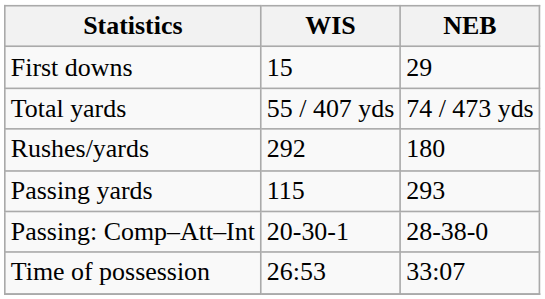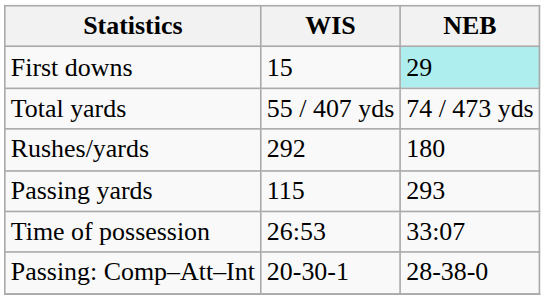(419, 67) no background -> (419, 67) paleturquoise background
rows swapped: (133, 231) <-> (110, 272)
